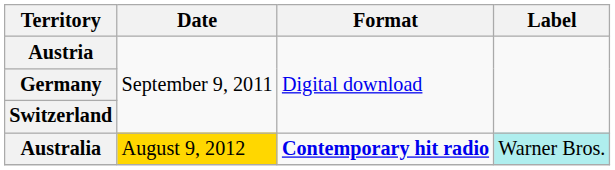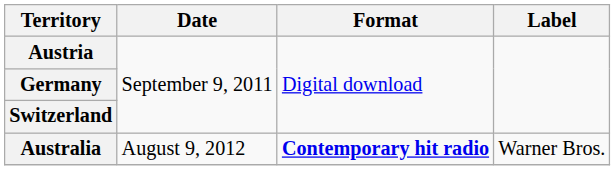(184, 148) gold background -> (184, 148) no background
(552, 148) paleturquoise background -> (552, 148) no background
